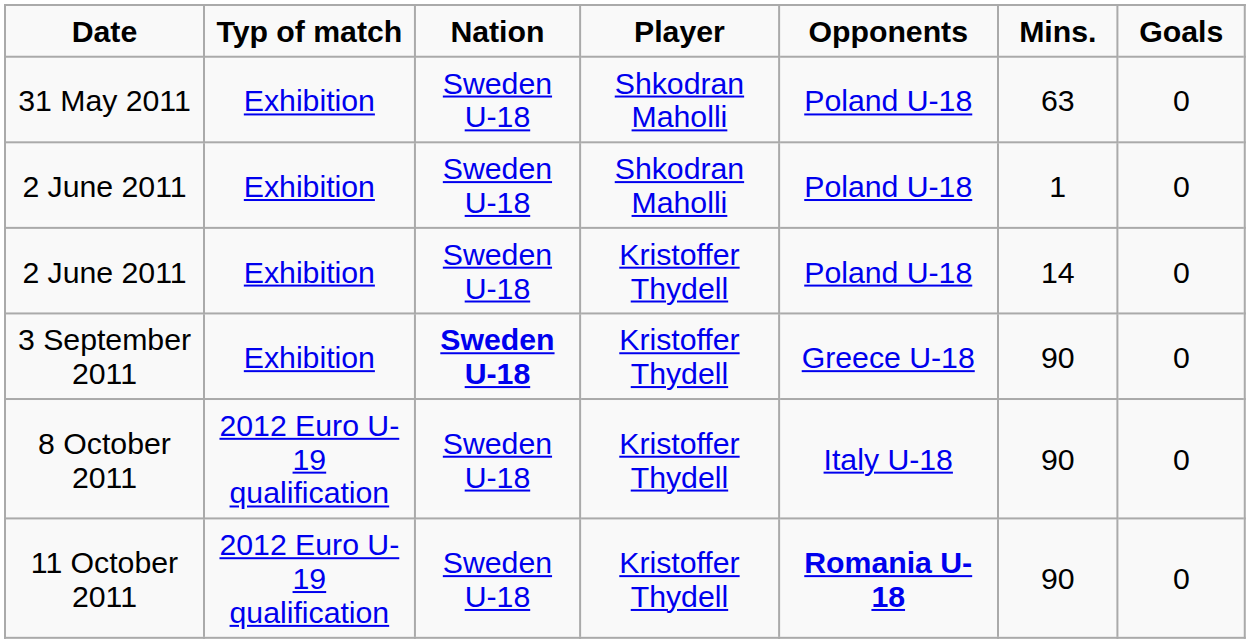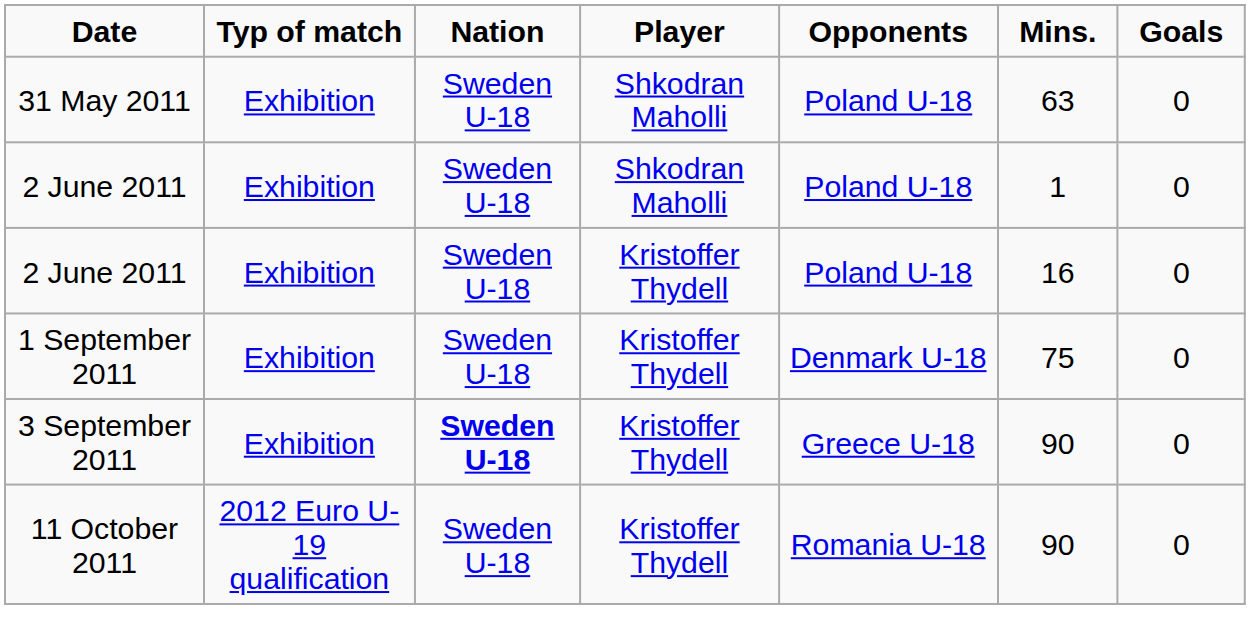(1058, 271) 14 -> (1058, 271) 16
+ row: (104, 356)
- row: (104, 459)
(888, 578) bold -> (888, 544) normal
